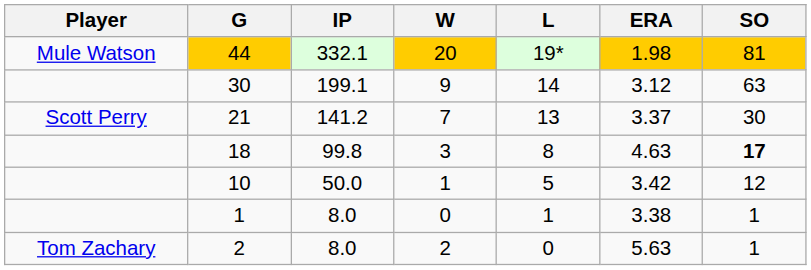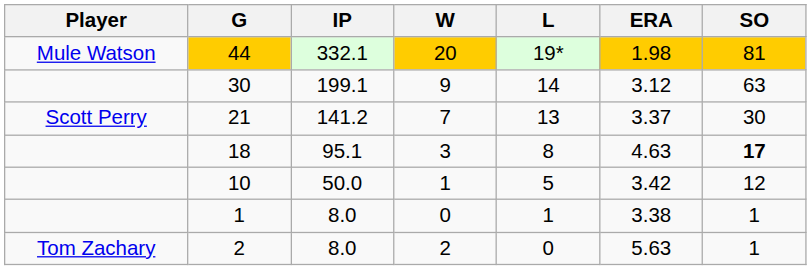(342, 150) 99.8 -> (342, 150) 95.1
